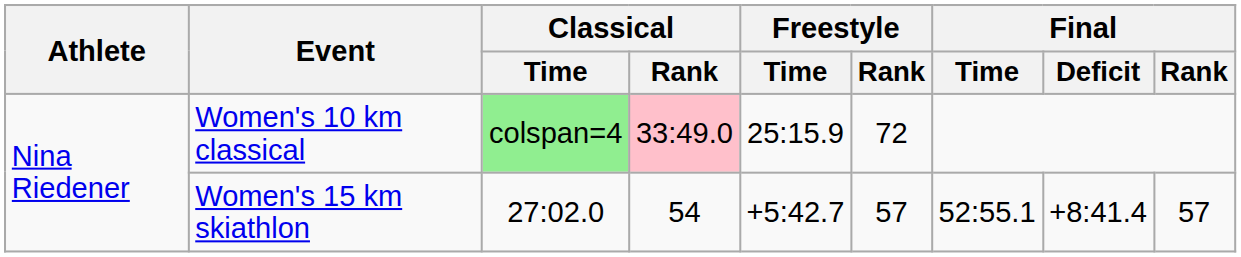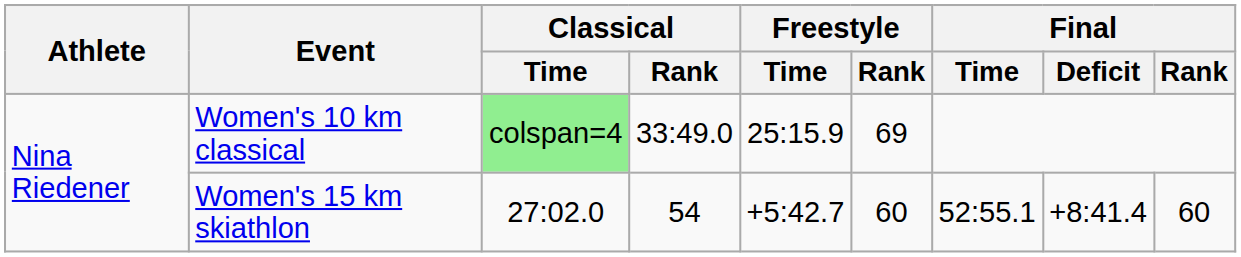(684, 134) pink background -> (684, 134) no background
(891, 134) 72 -> (891, 134) 69
(891, 212) 57 -> (891, 212) 60
(1194, 212) 57 -> (1194, 212) 60
